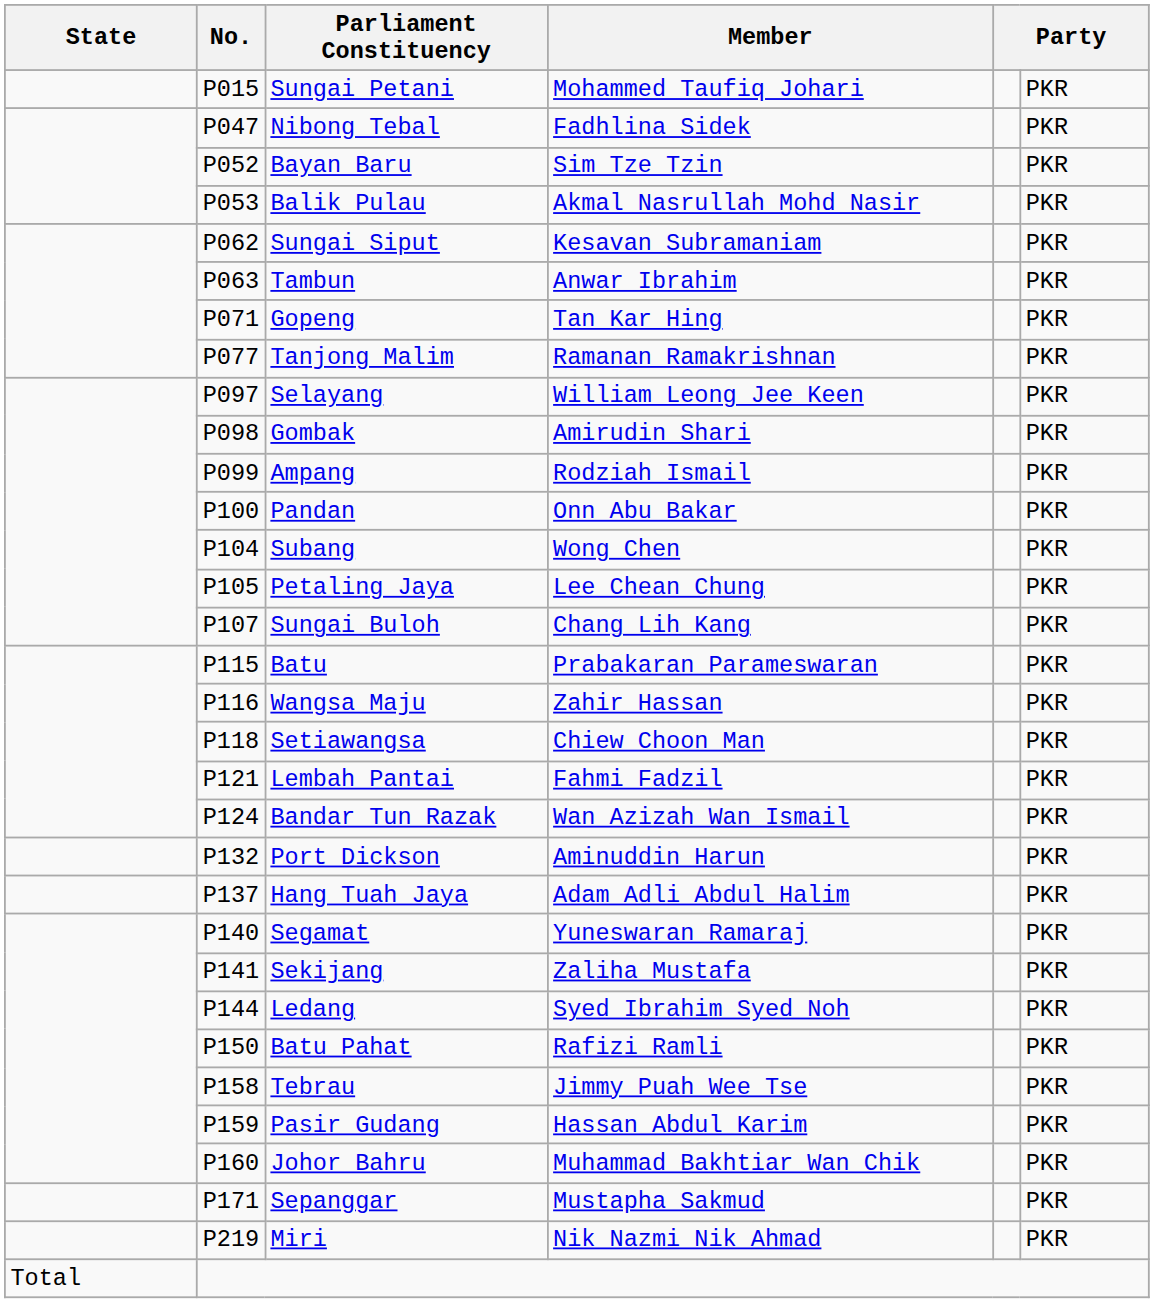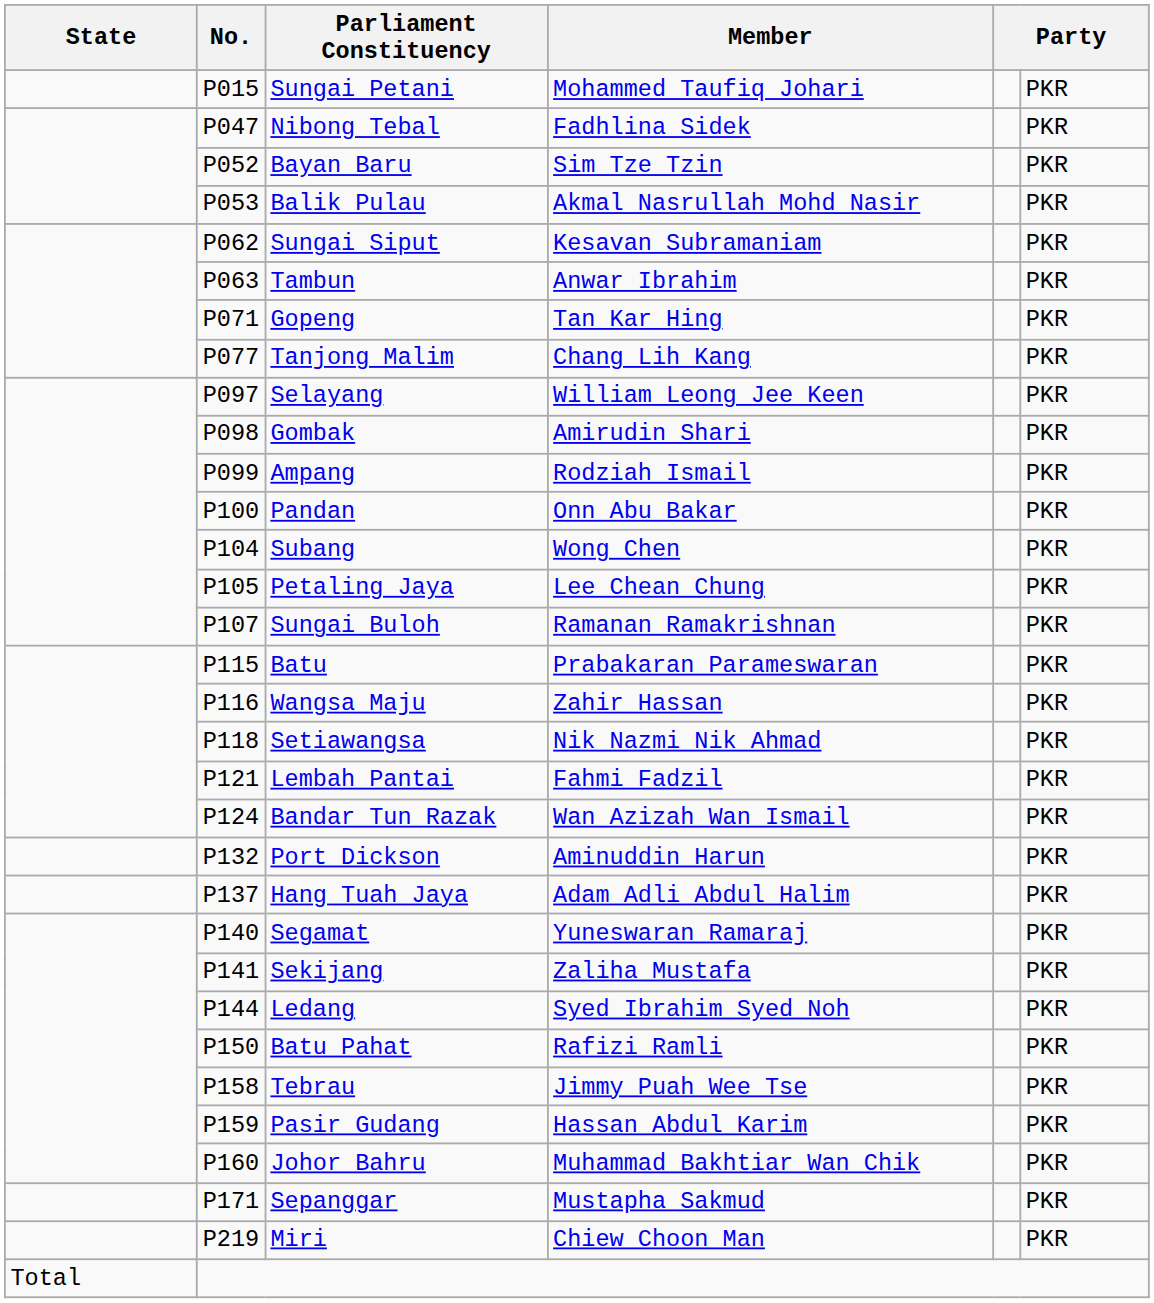(694, 358) Ramanan Ramakrishnan -> (652, 358) Chang Lih Kang
(652, 626) Chang Lih Kang -> (694, 626) Ramanan Ramakrishnan
(659, 742) Chiew Choon Man -> (687, 742) Nik Nazmi Nik Ahmad
(687, 1240) Nik Nazmi Nik Ahmad -> (659, 1240) Chiew Choon Man
